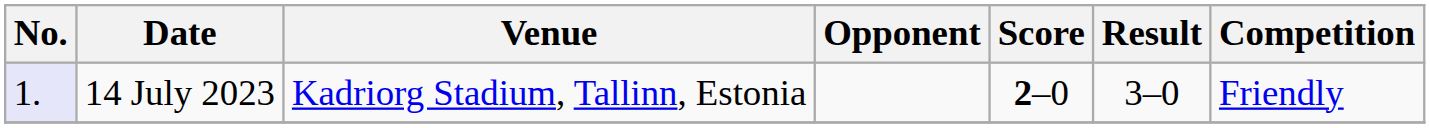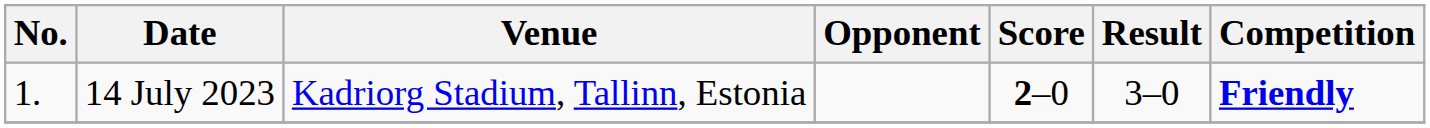(27, 92) lavender background -> (27, 92) no background
(1281, 92) normal -> (1286, 92) bold
